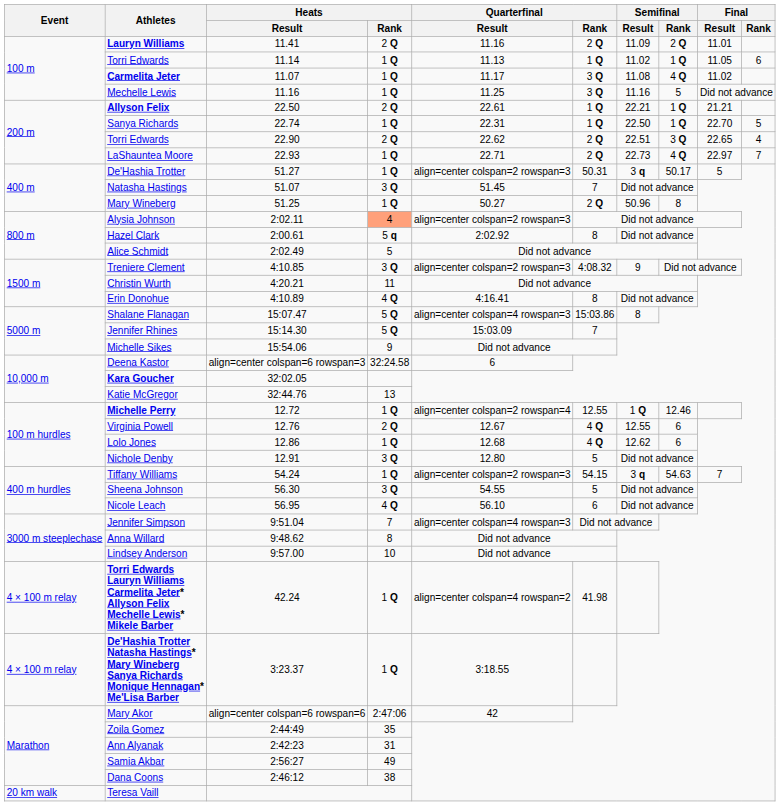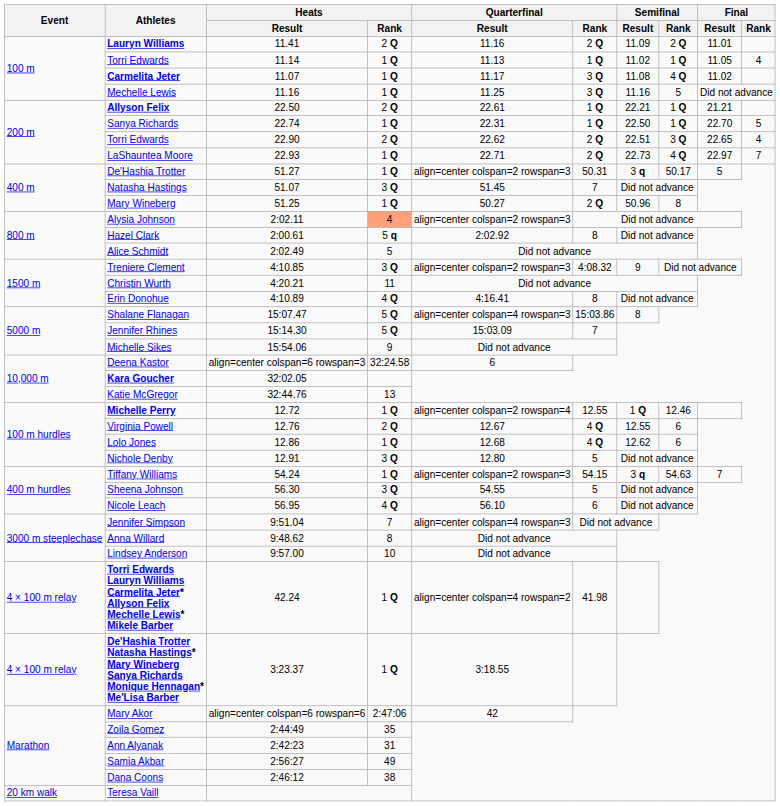(758, 60) 6 -> (758, 60) 4
